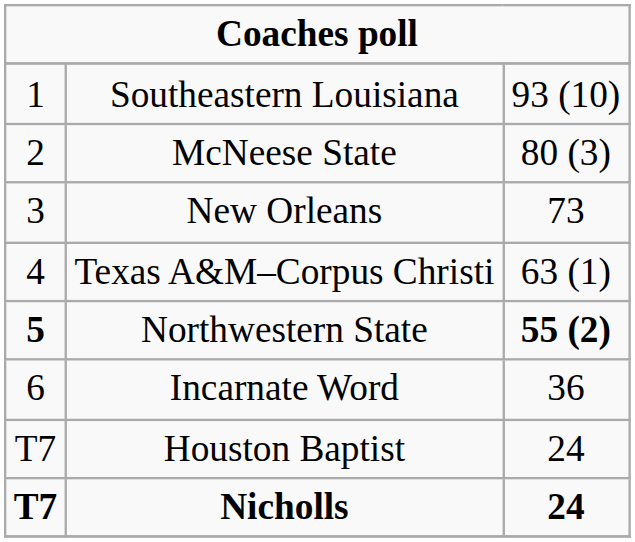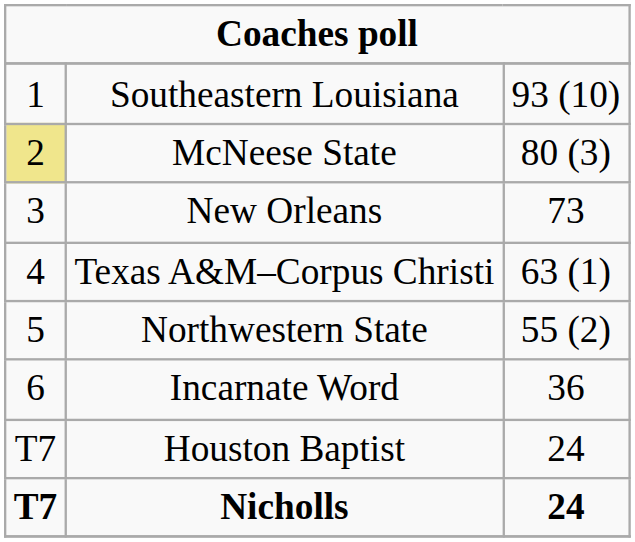(35, 152) no background -> (35, 152) khaki background
(35, 329) bold -> (35, 329) normal
(566, 329) bold -> (566, 329) normal
